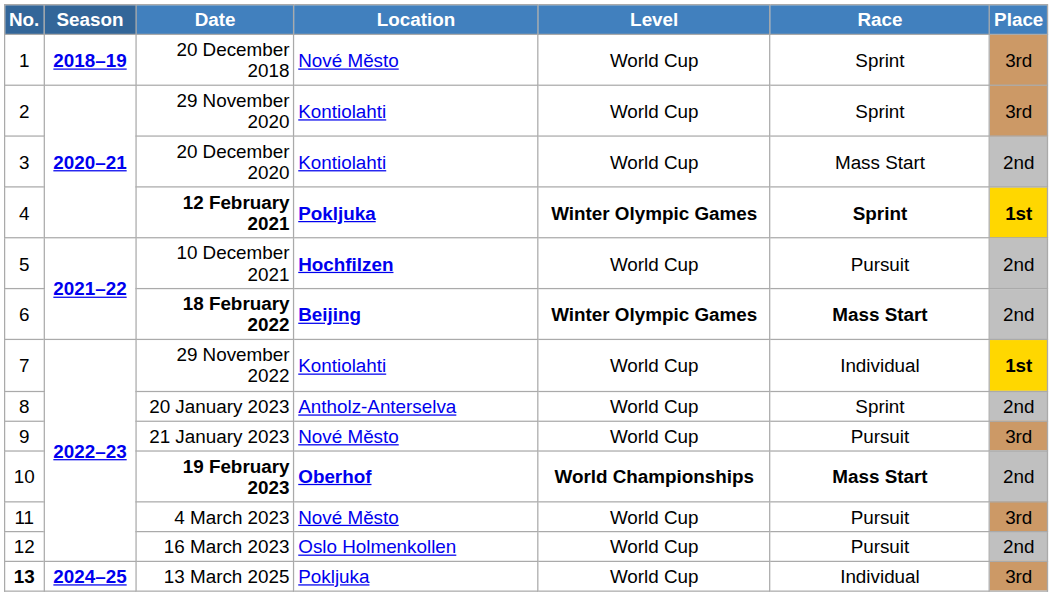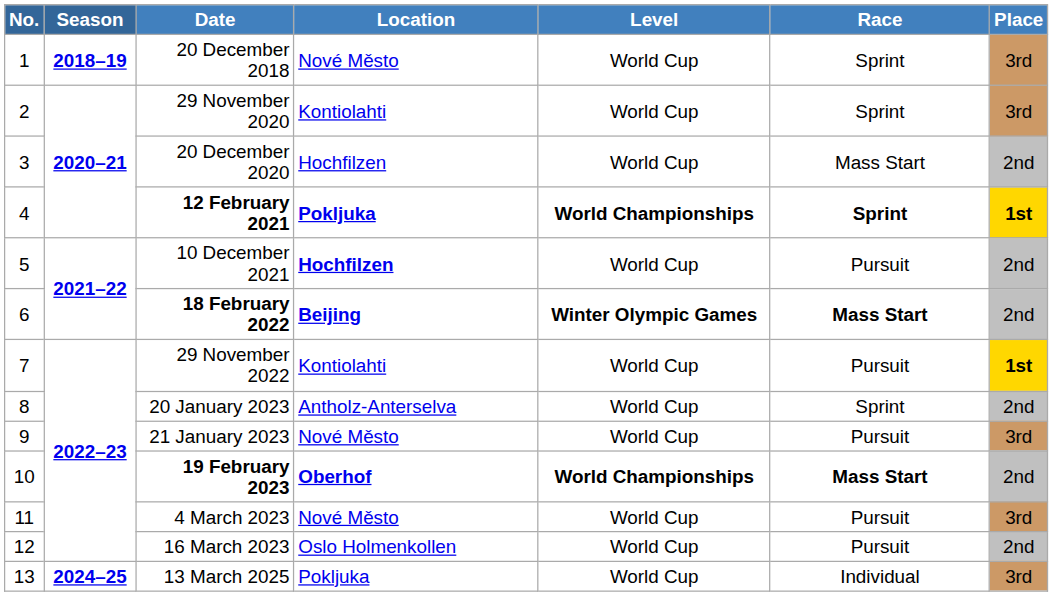(342, 162) Kontiolahti -> (342, 162) Hochfilzen
(654, 213) Winter Olympic Games -> (654, 213) World Championships
(880, 366) Individual -> (880, 366) Pursuit
(24, 576) bold -> (24, 576) normal
